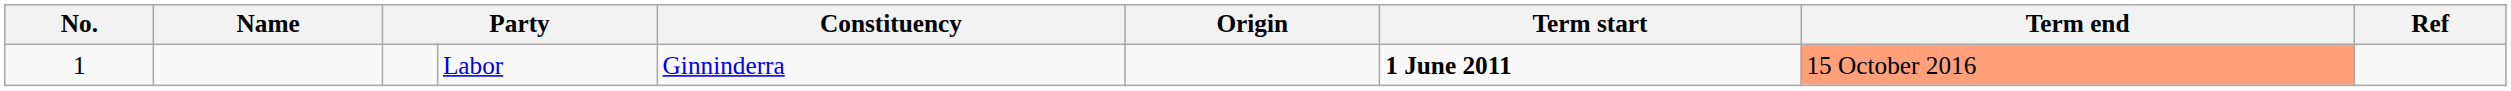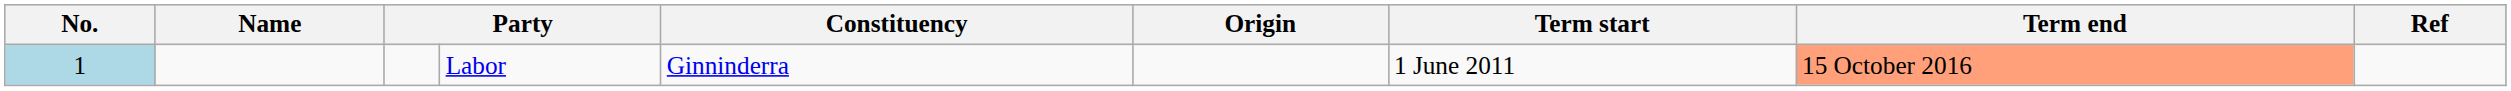(79, 64) no background -> (80, 64) lightblue background
(1448, 64) bold -> (1455, 64) normal
